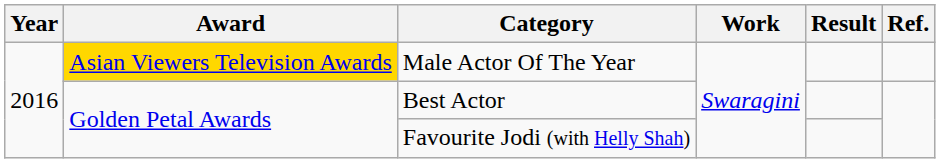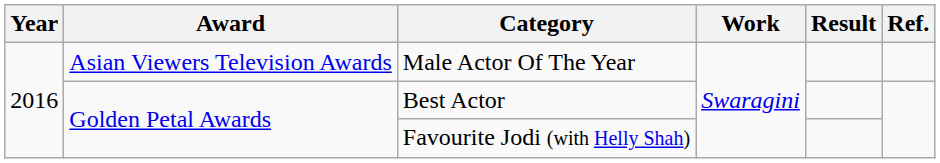(231, 61) gold background -> (231, 61) no background
